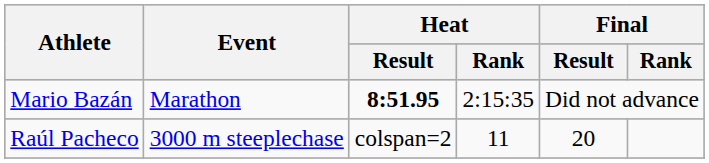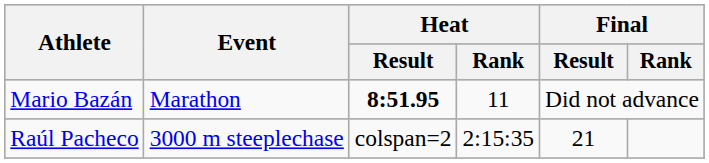(498, 99) 2:15:35 -> (498, 99) 11
(498, 138) 11 -> (498, 138) 2:15:35
(583, 138) 20 -> (583, 138) 21
